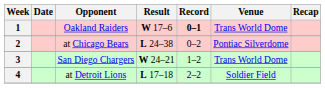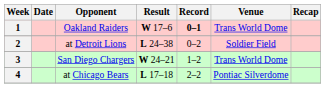(96, 44) at Chicago Bears -> (96, 44) at Detroit Lions
(251, 44) Pontiac Silverdome -> (251, 44) Soldier Field
(96, 75) at Detroit Lions -> (96, 75) at Chicago Bears
(251, 75) Soldier Field -> (251, 75) Pontiac Silverdome
